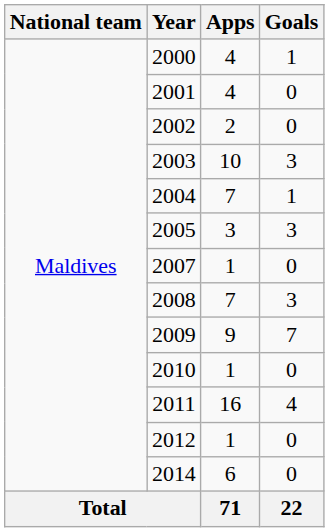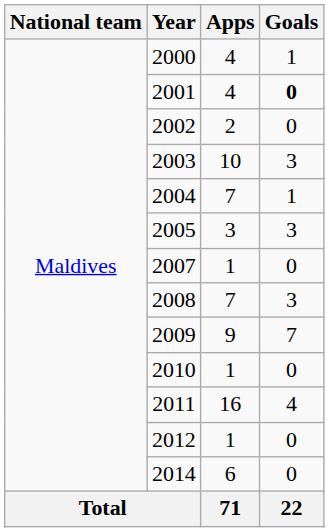(292, 91) normal -> (292, 91) bold
